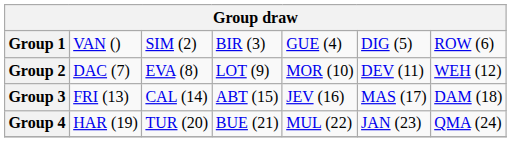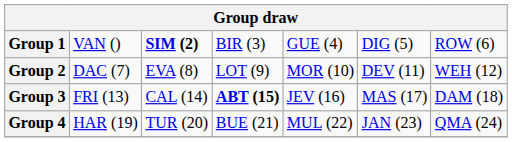(171, 43) normal -> (172, 43) bold
(247, 96) normal -> (248, 96) bold
